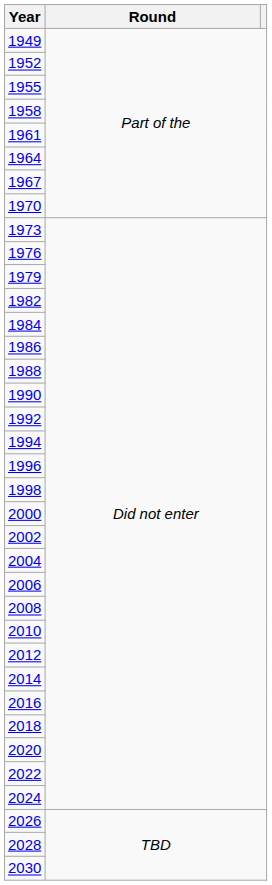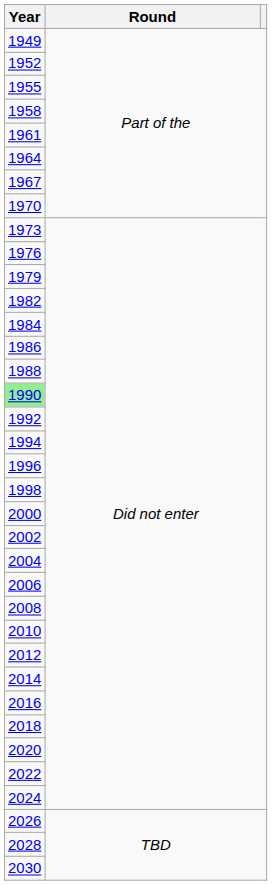(25, 395) no background -> (25, 395) lightgreen background
